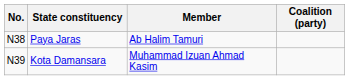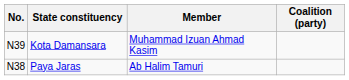rows swapped: (55, 39) <-> (68, 61)
